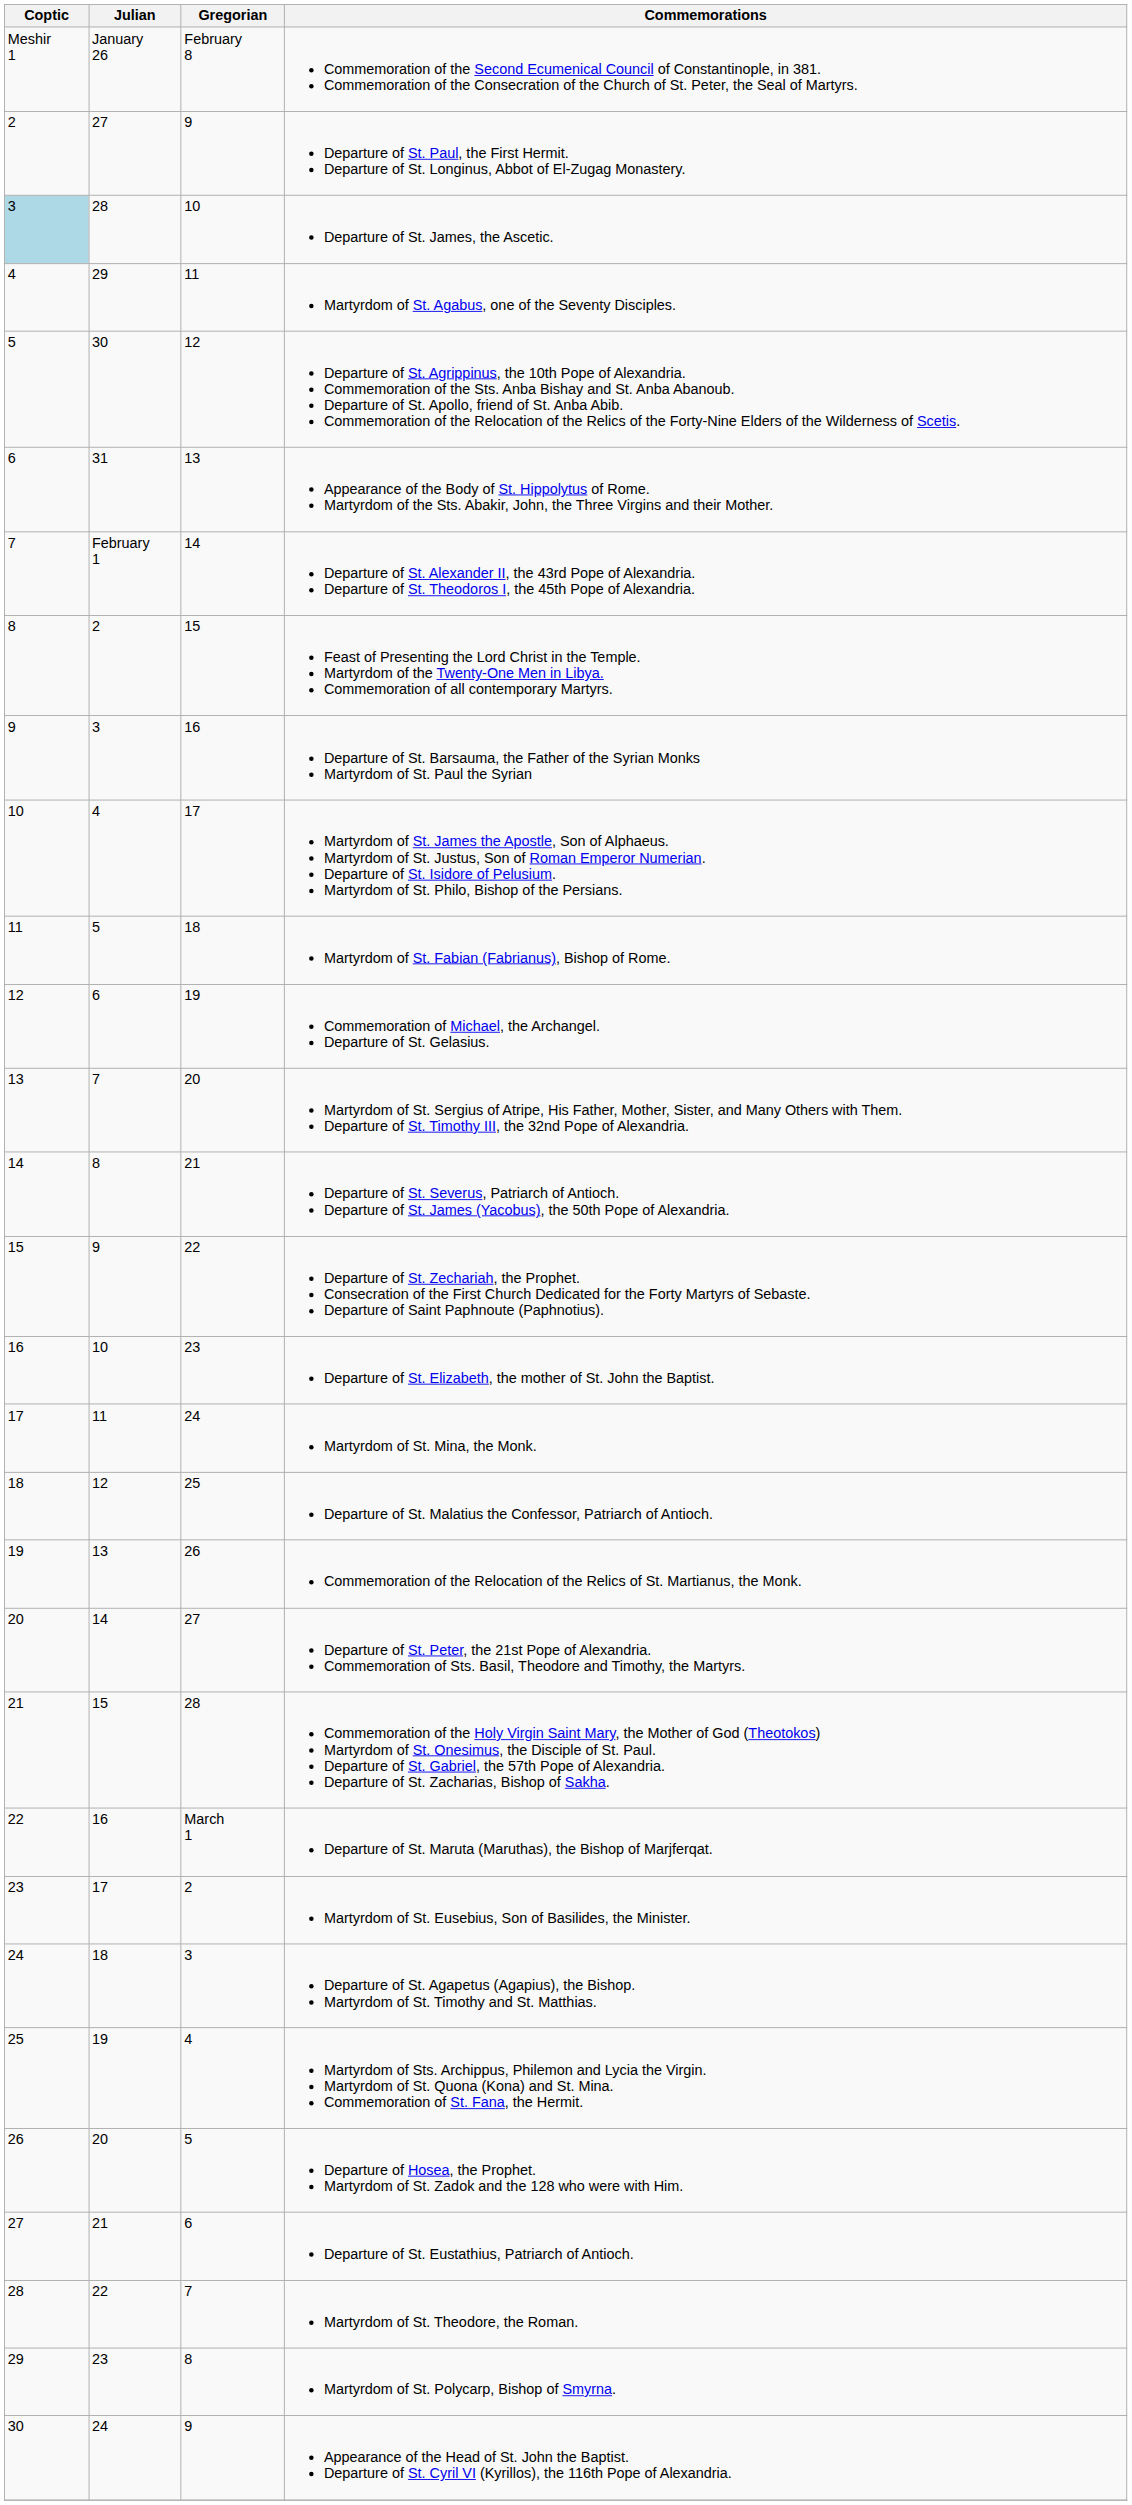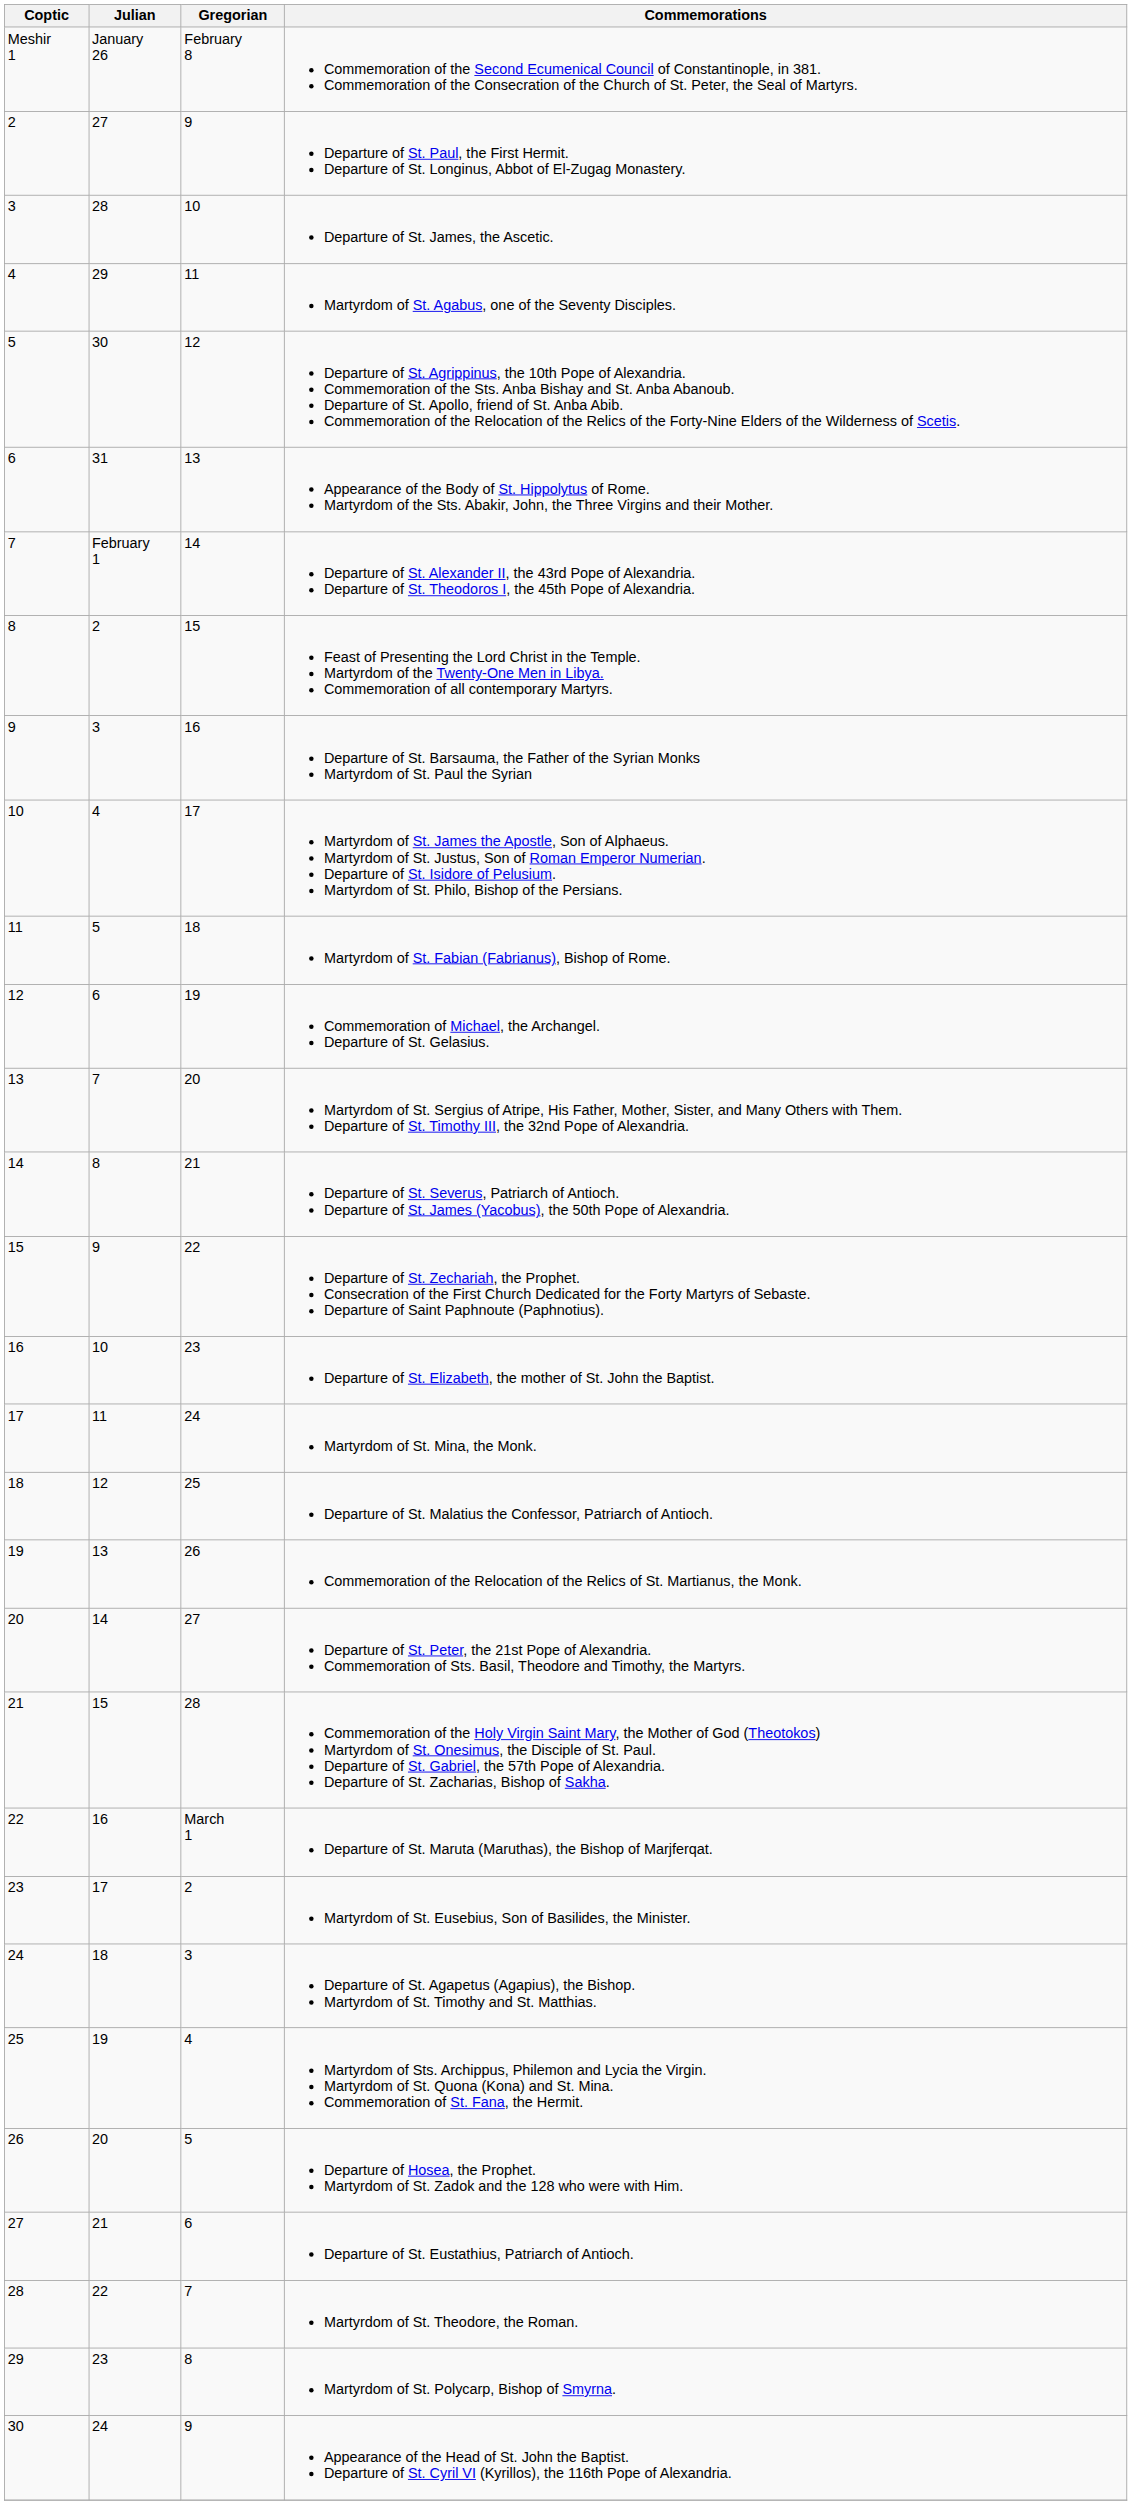(12, 206) lightblue background -> (12, 206) no background
